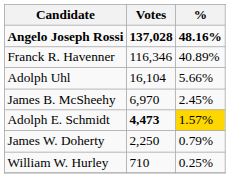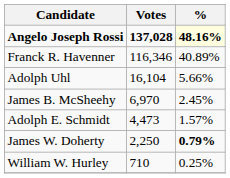(200, 36) no background -> (200, 36) lightyellow background
(144, 120) bold -> (144, 120) normal
(196, 120) gold background -> (196, 120) no background
(196, 141) normal -> (197, 141) bold
